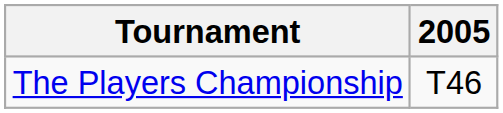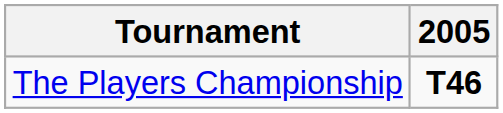(454, 82) normal -> (454, 82) bold
